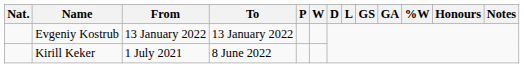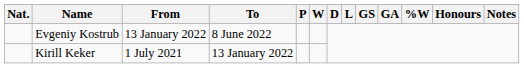(252, 33) 13 January 2022 -> (242, 33) 8 June 2022
(242, 53) 8 June 2022 -> (252, 53) 13 January 2022
